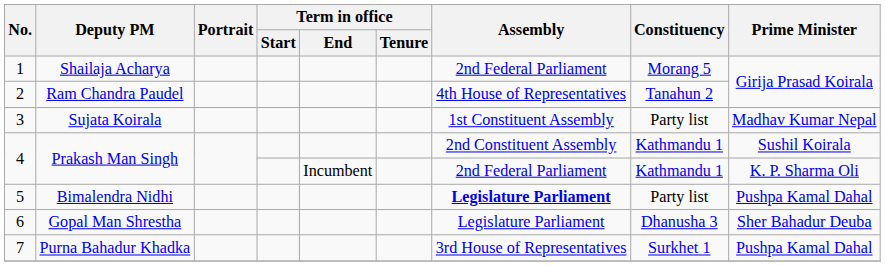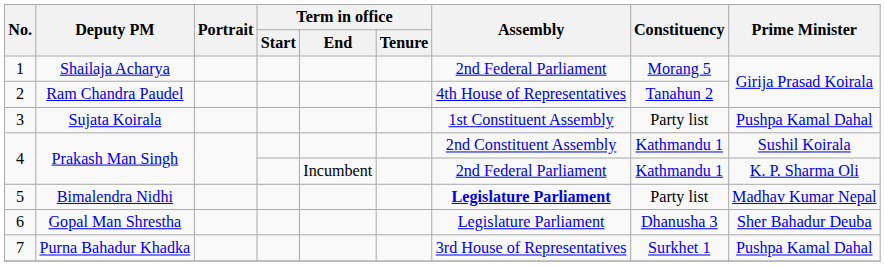(804, 119) Madhav Kumar Nepal -> (804, 119) Pushpa Kamal Dahal
(804, 196) Pushpa Kamal Dahal -> (804, 196) Madhav Kumar Nepal
